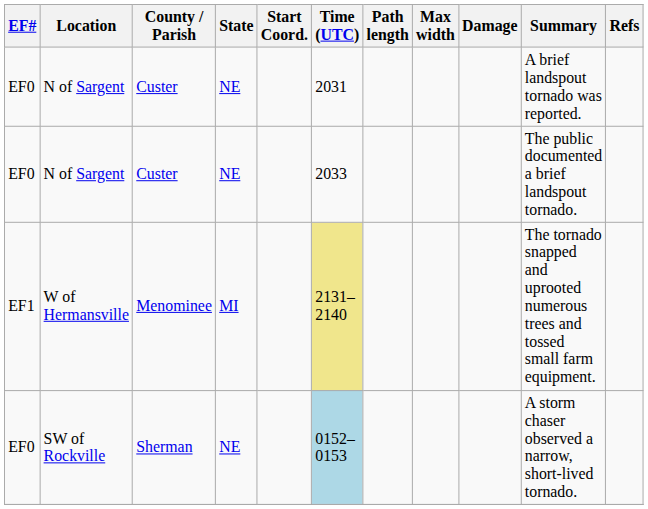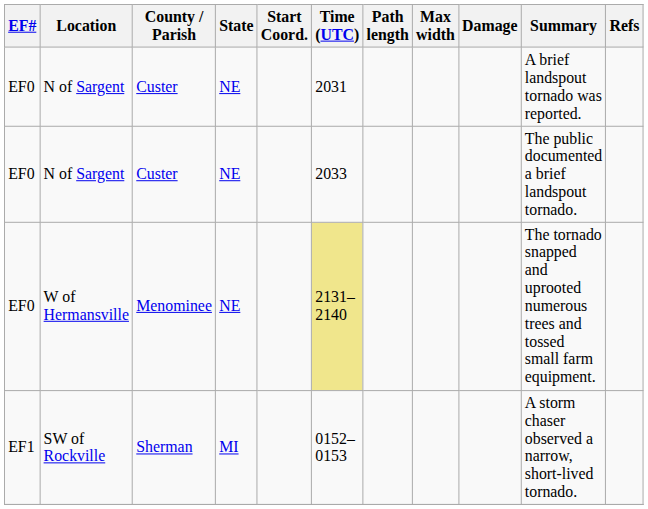(21, 306) EF1 -> (21, 306) EF0
(229, 306) MI -> (230, 306) NE
(21, 447) EF0 -> (21, 447) EF1
(230, 447) NE -> (229, 447) MI
(335, 447) lightblue background -> (335, 447) no background
